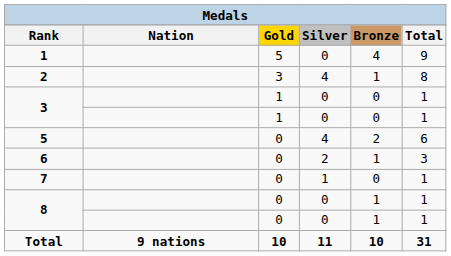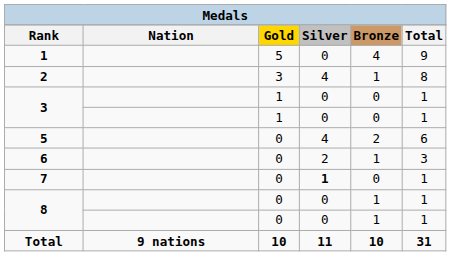(325, 179) normal -> (325, 179) bold
